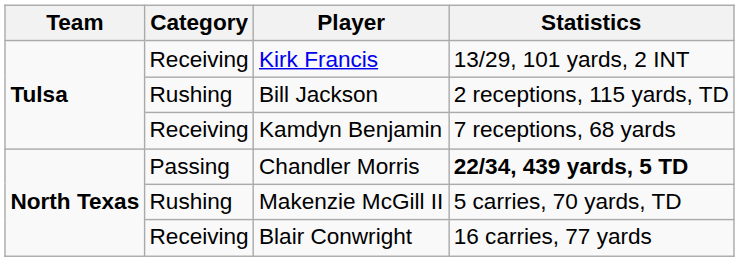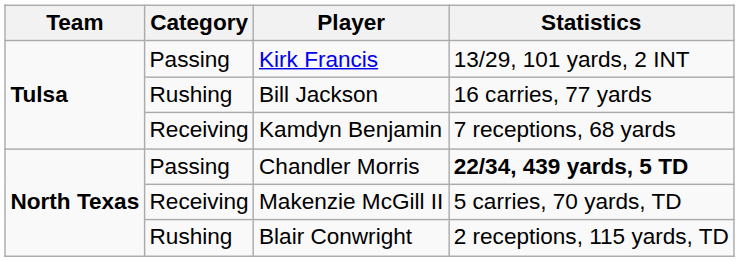(199, 58) Receiving -> (190, 58) Passing
(591, 94) 2 receptions, 115 yards, TD -> (553, 94) 16 carries, 77 yards
(191, 201) Rushing -> (199, 201) Receiving
(199, 237) Receiving -> (191, 237) Rushing
(553, 237) 16 carries, 77 yards -> (591, 237) 2 receptions, 115 yards, TD
